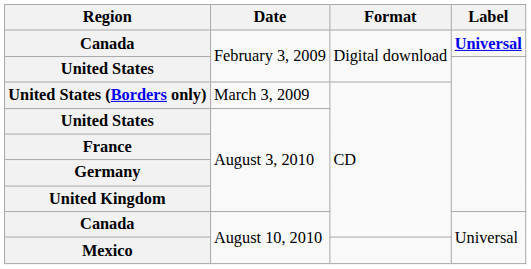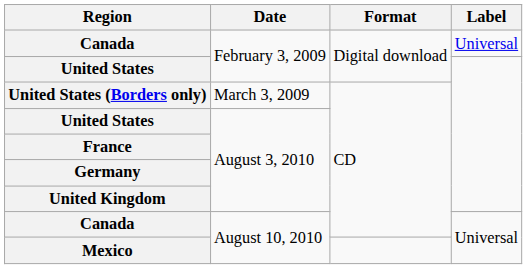(488, 43) bold -> (486, 43) normal
